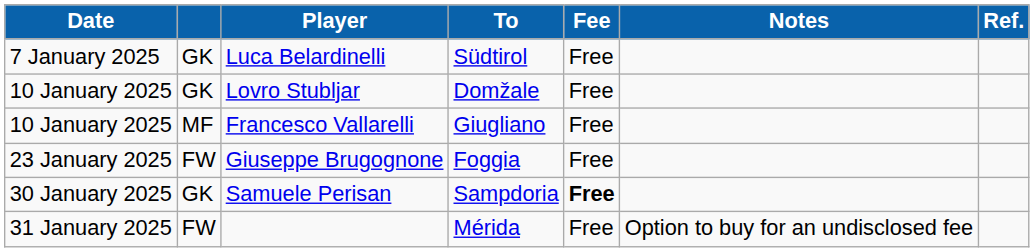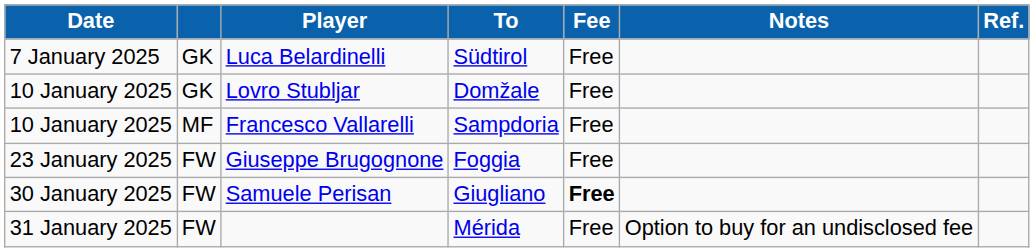(499, 125) Giugliano -> (506, 125) Sampdoria
(198, 194) GK -> (199, 194) FW
(506, 194) Sampdoria -> (499, 194) Giugliano
